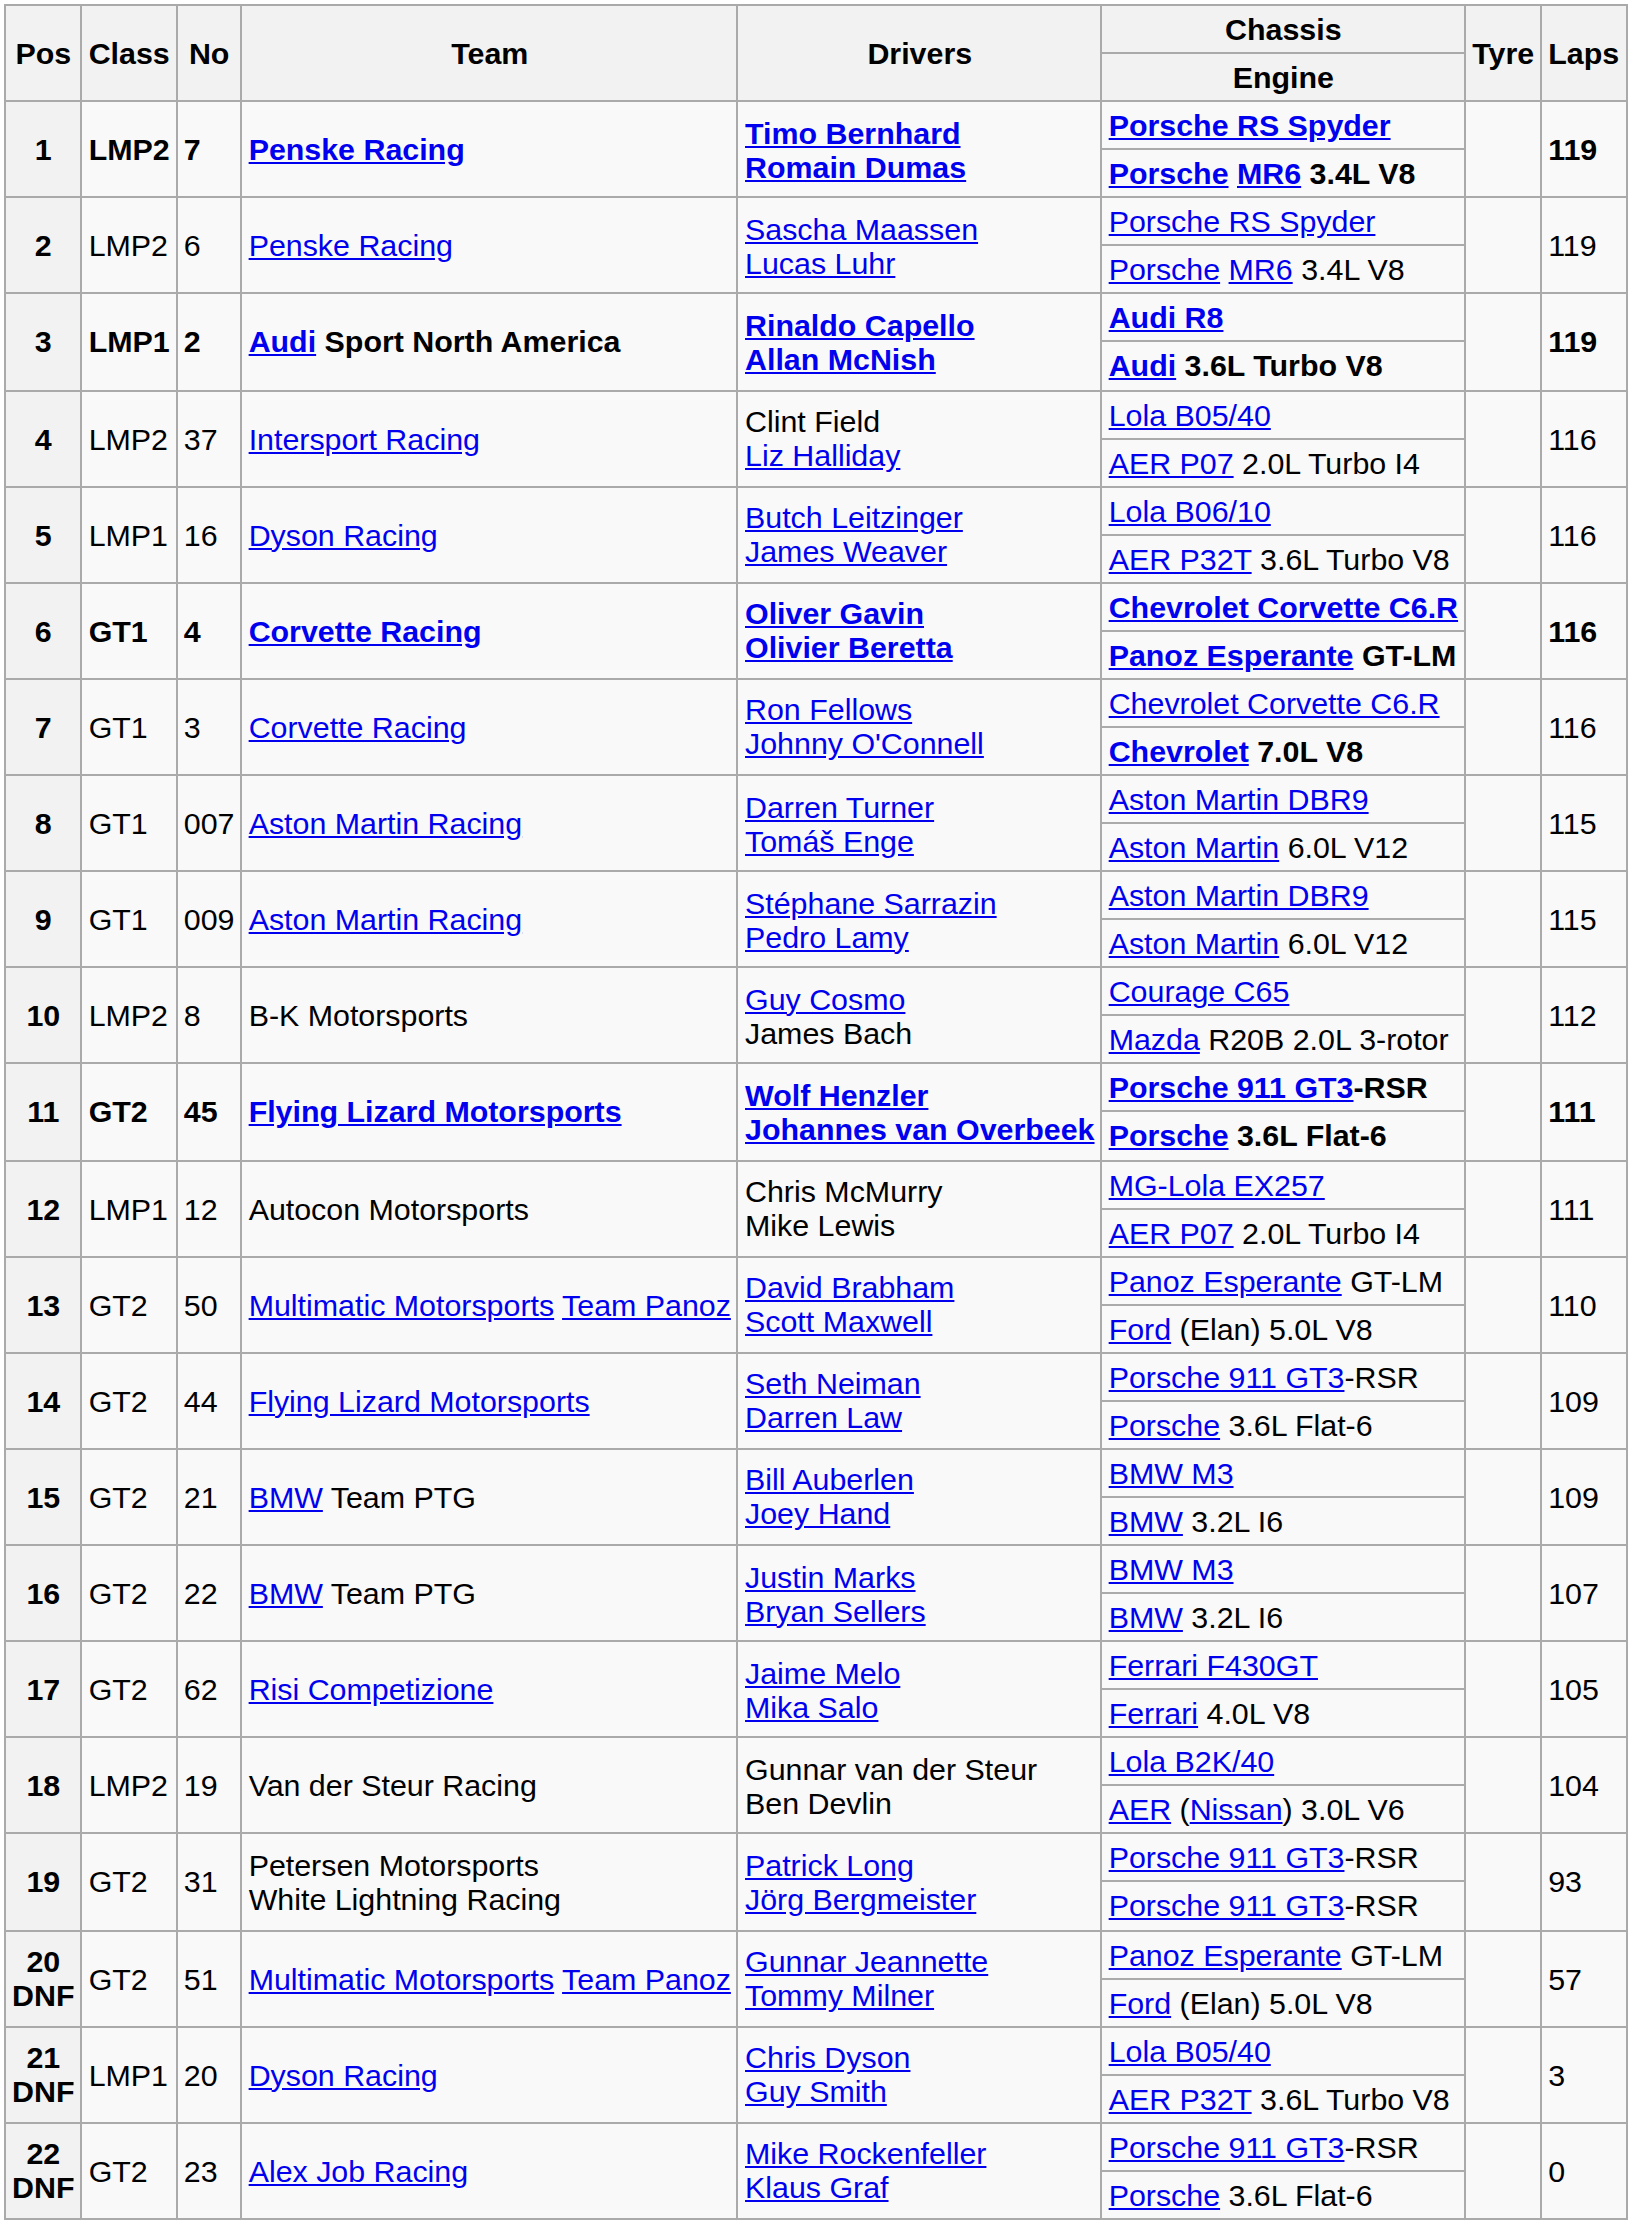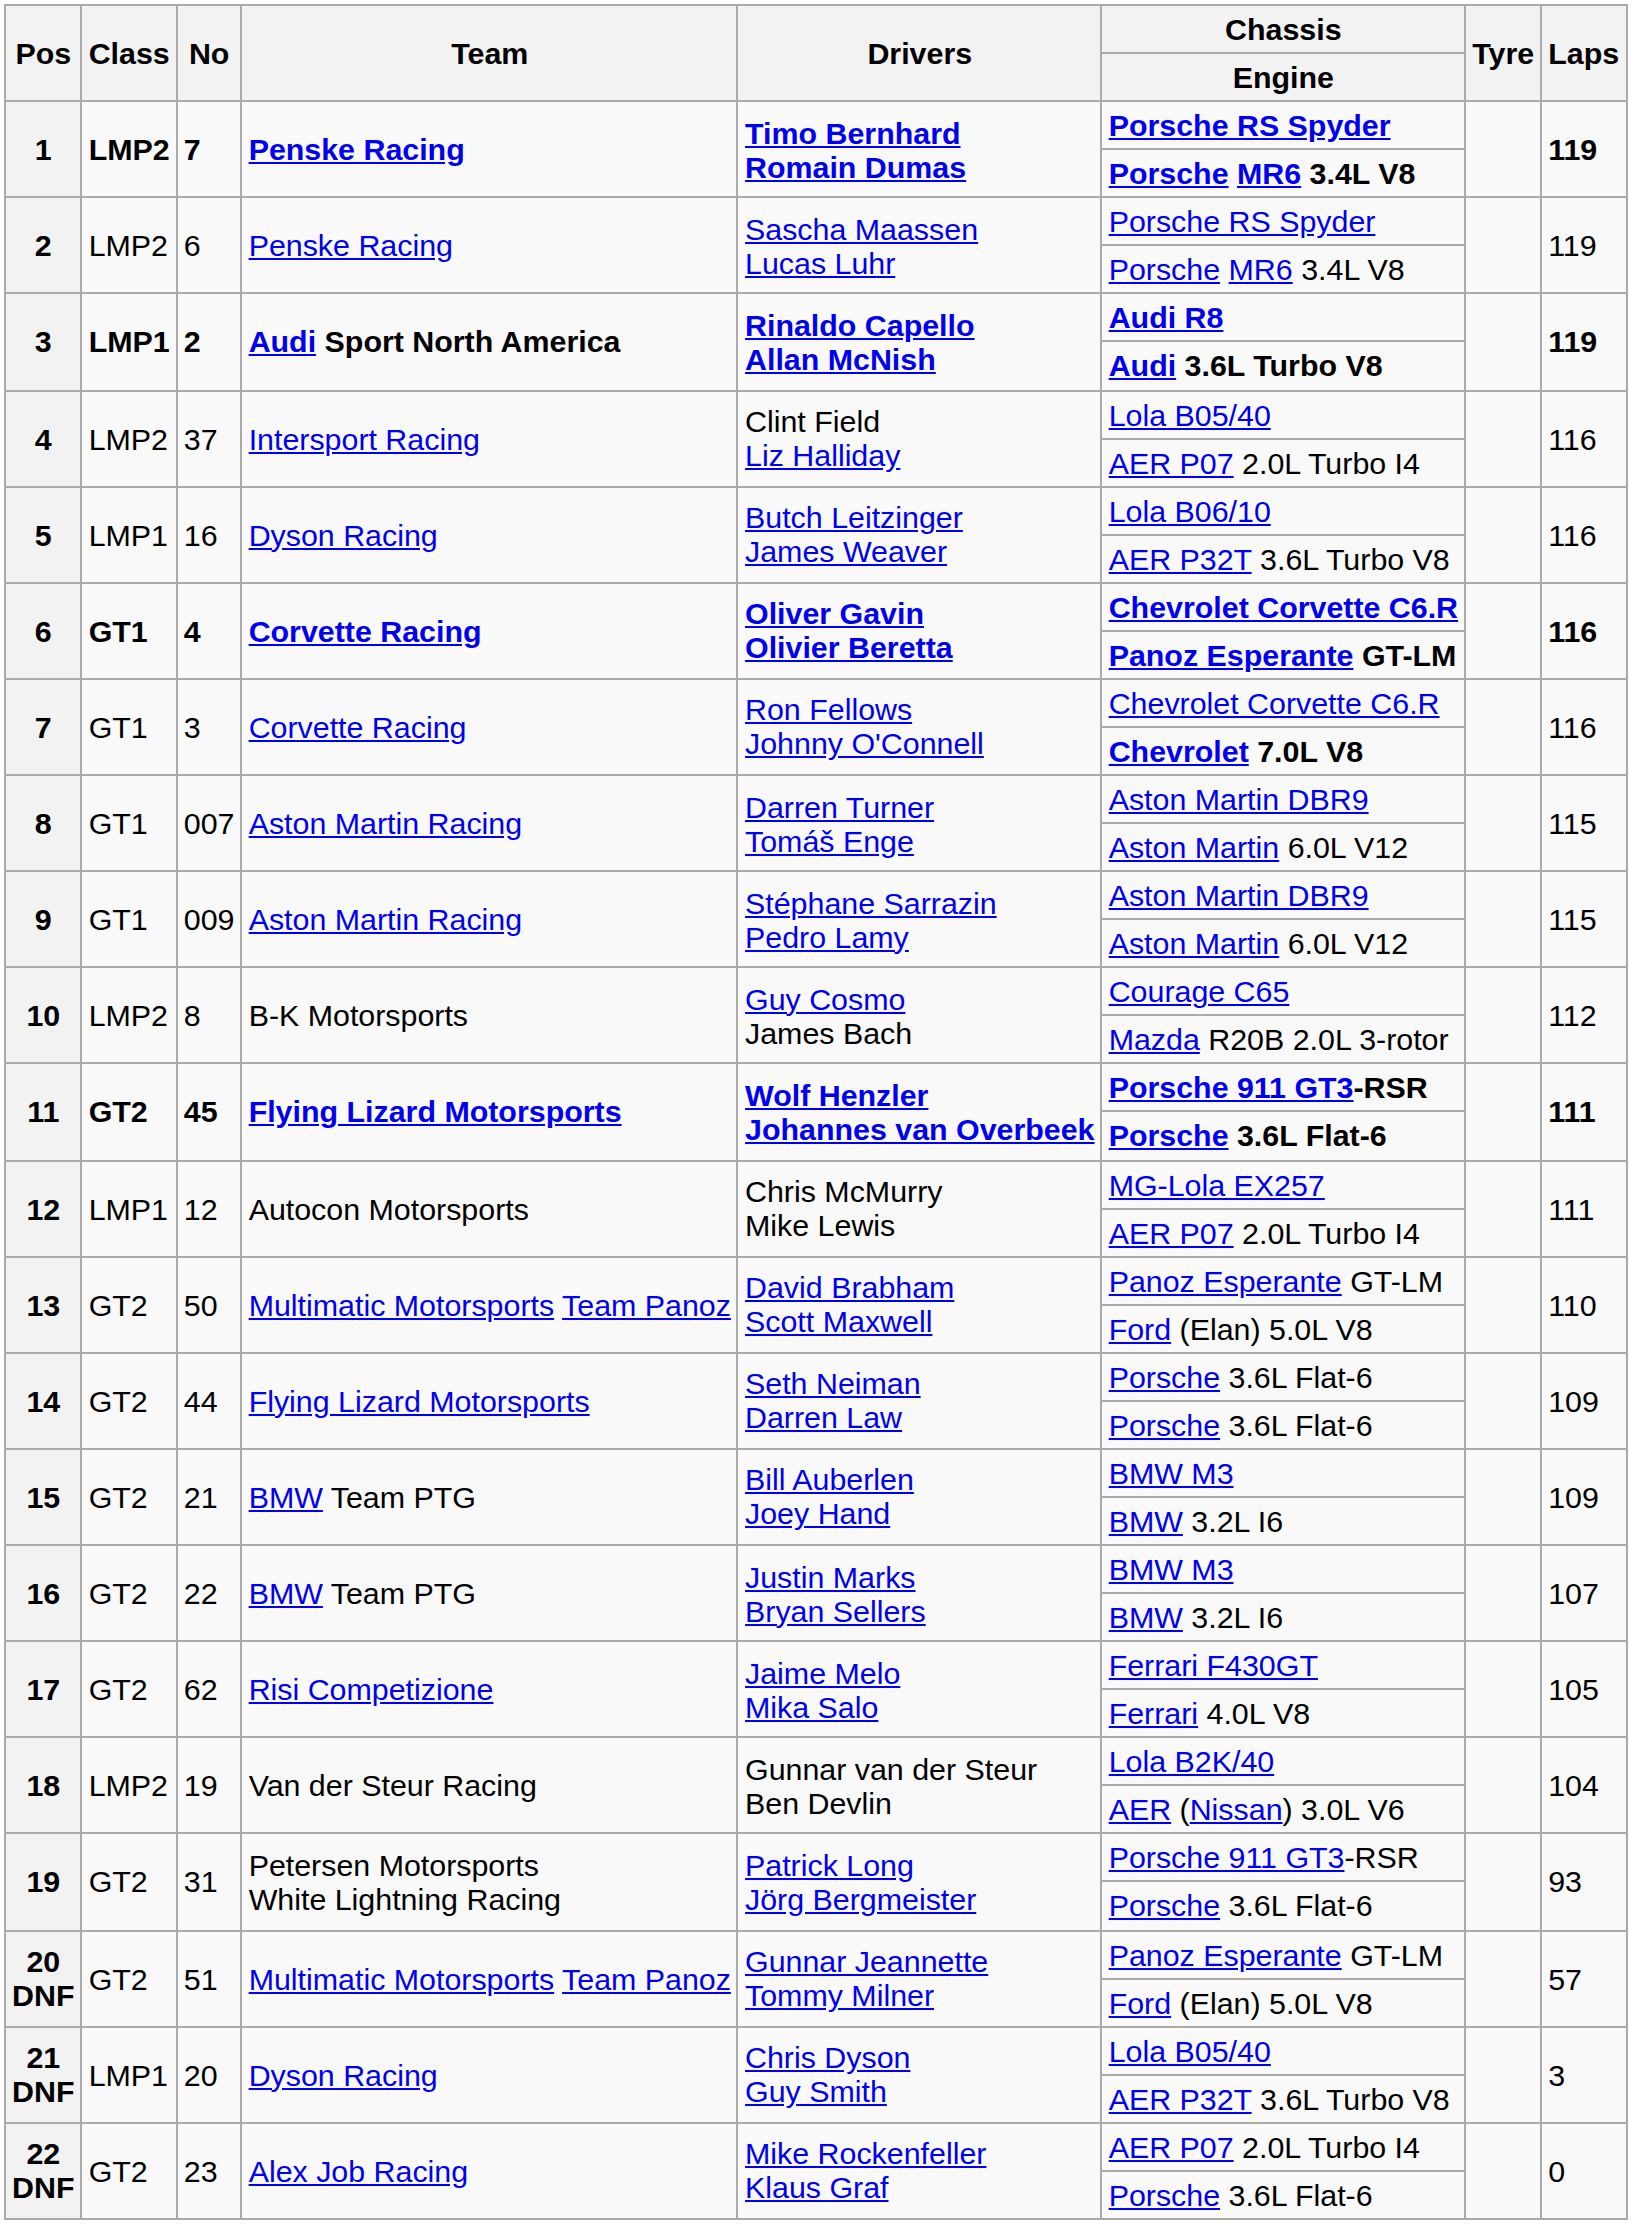(1264, 1377) Porsche 911 GT3-RSR -> (1241, 1377) Porsche 3.6L Flat-6
(1264, 1906) Porsche 911 GT3-RSR -> (1241, 1906) Porsche 3.6L Flat-6
(1264, 2147) Porsche 911 GT3-RSR -> (1264, 2147) AER P07 2.0L Turbo I4
